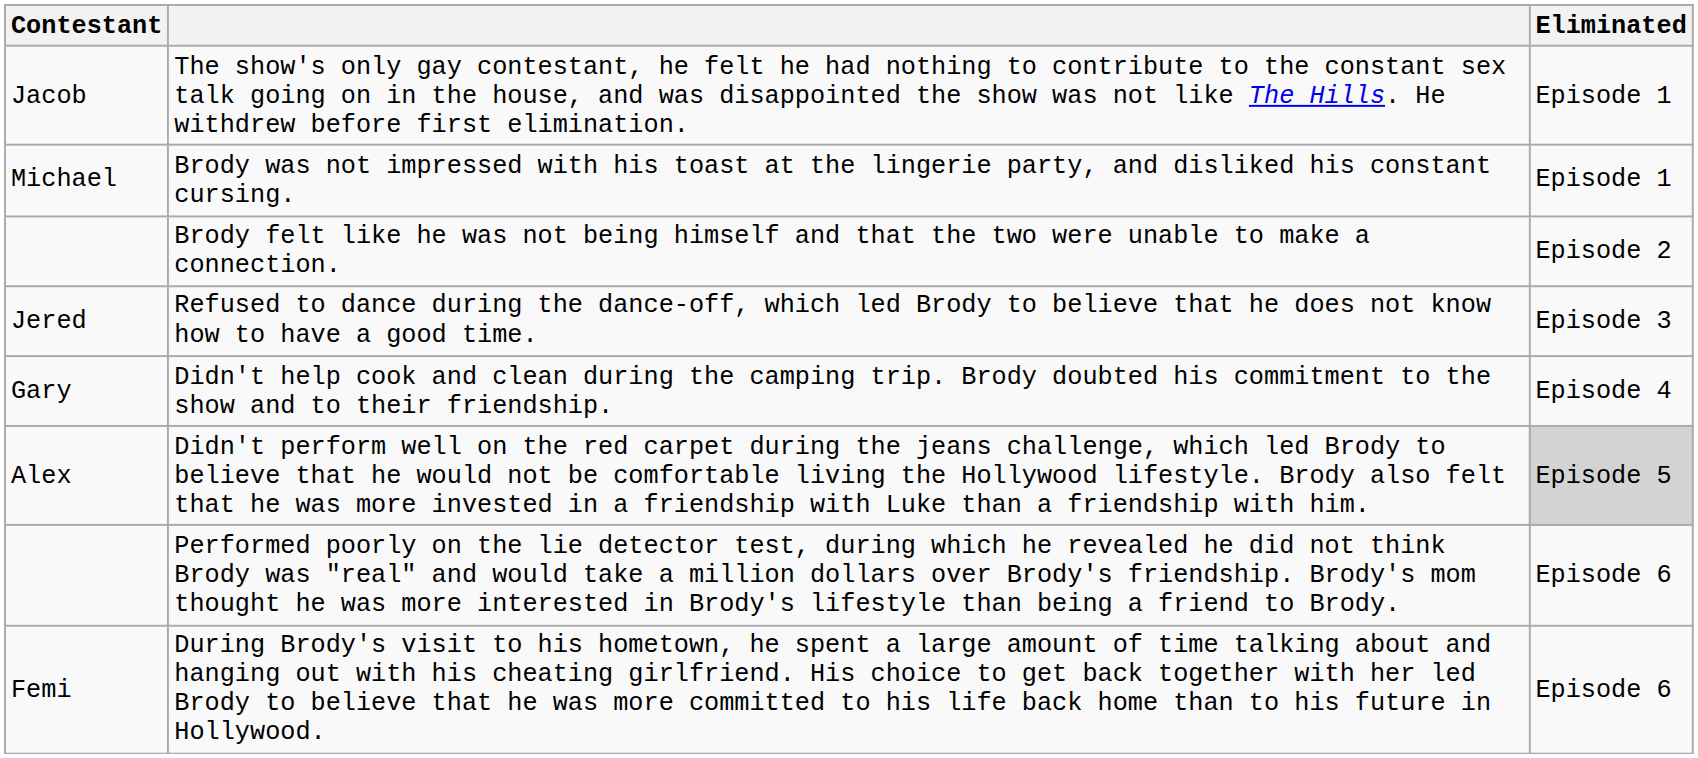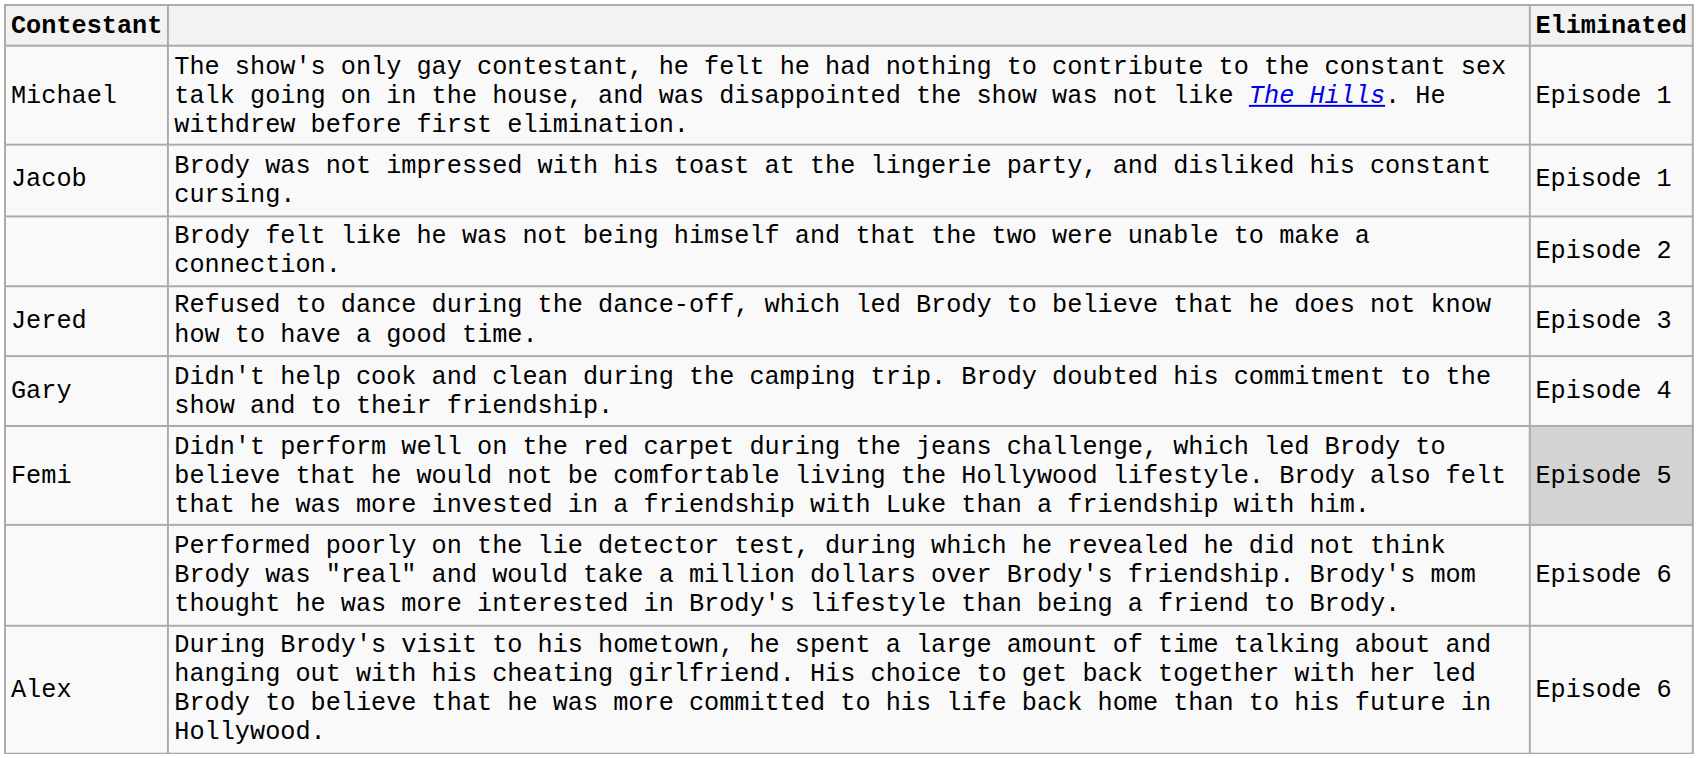(49, 96) Jacob -> (64, 96) Michael
(64, 180) Michael -> (49, 180) Jacob
(41, 476) Alex -> (41, 476) Femi
(41, 689) Femi -> (41, 689) Alex
